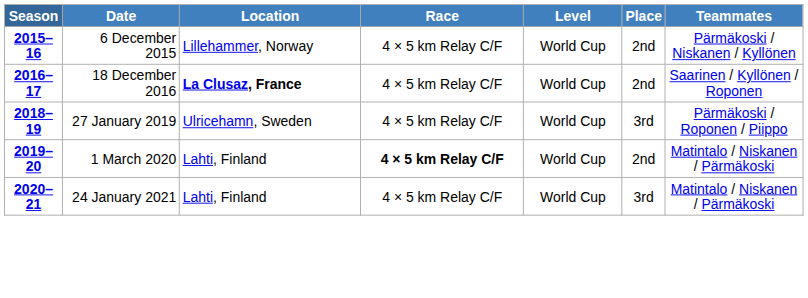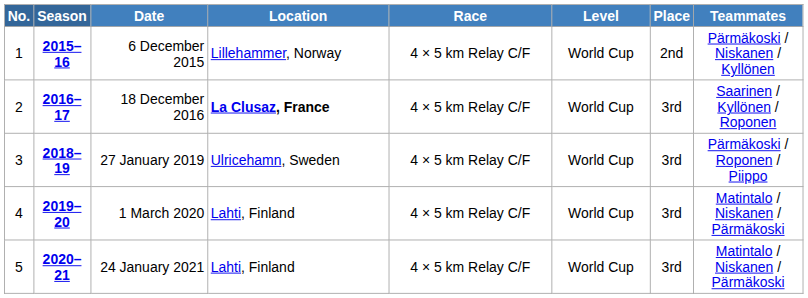+ column: (19, 16)
(644, 83) 2nd -> (672, 107) 3rd
(442, 159) bold -> (470, 214) normal
(644, 159) 2nd -> (672, 214) 3rd
